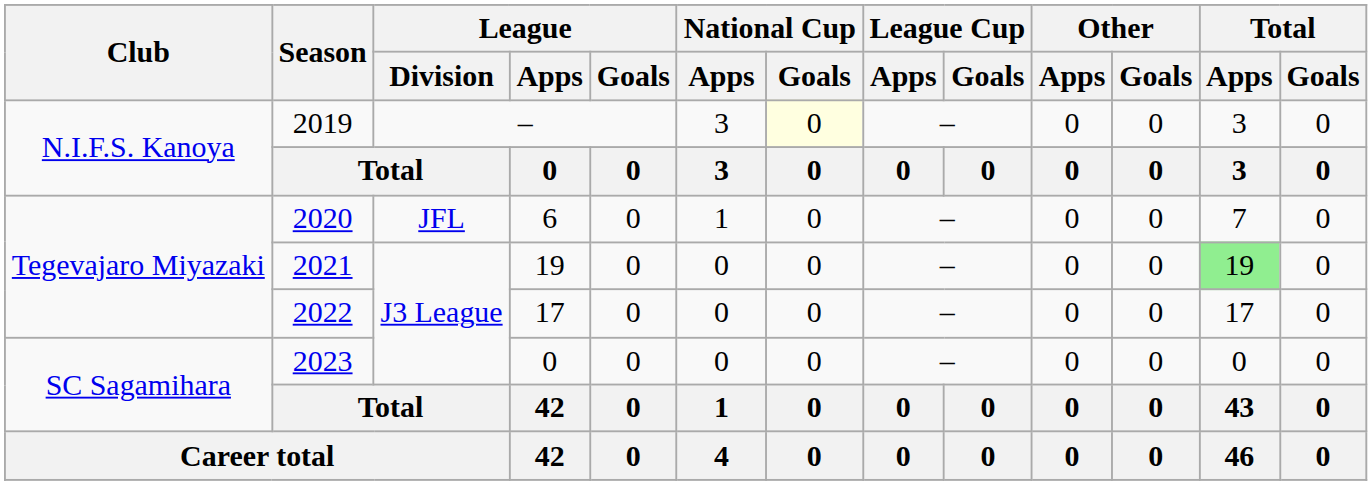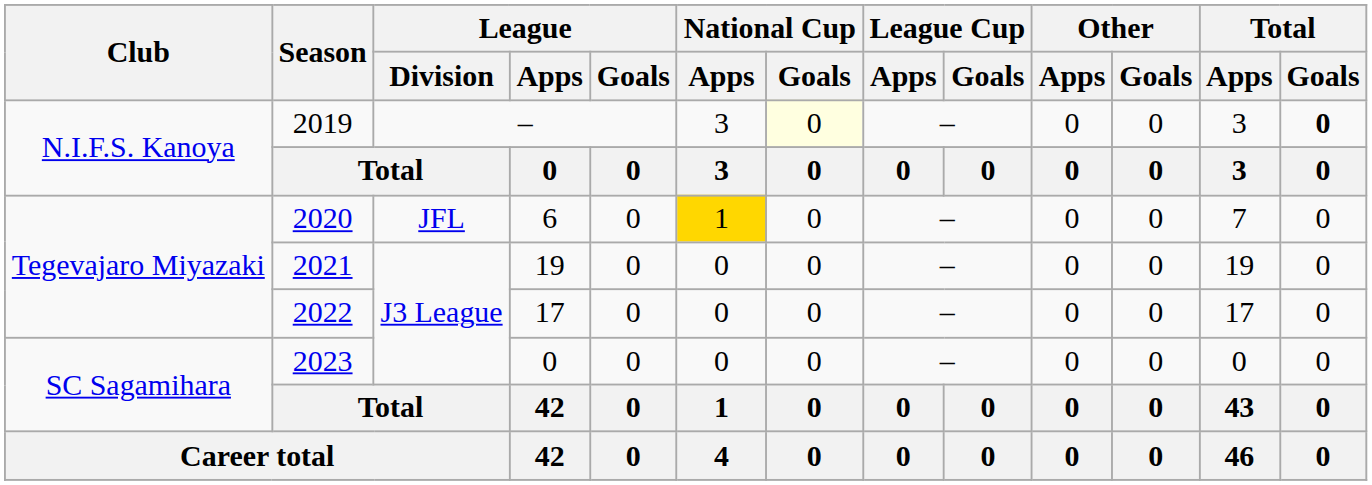(1323, 123) normal -> (1323, 123) bold
(721, 218) no background -> (721, 218) gold background
(1239, 265) lightgreen background -> (1239, 265) no background
